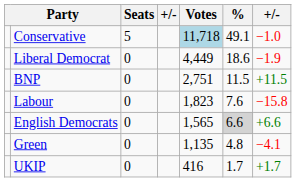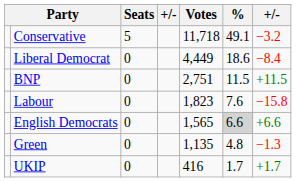(201, 36) lightblue background -> (201, 36) no background
(268, 36) −1.0 -> (268, 36) −3.2
(268, 58) −1.9 -> (268, 58) −8.4
(268, 144) −4.1 -> (268, 144) −1.3
